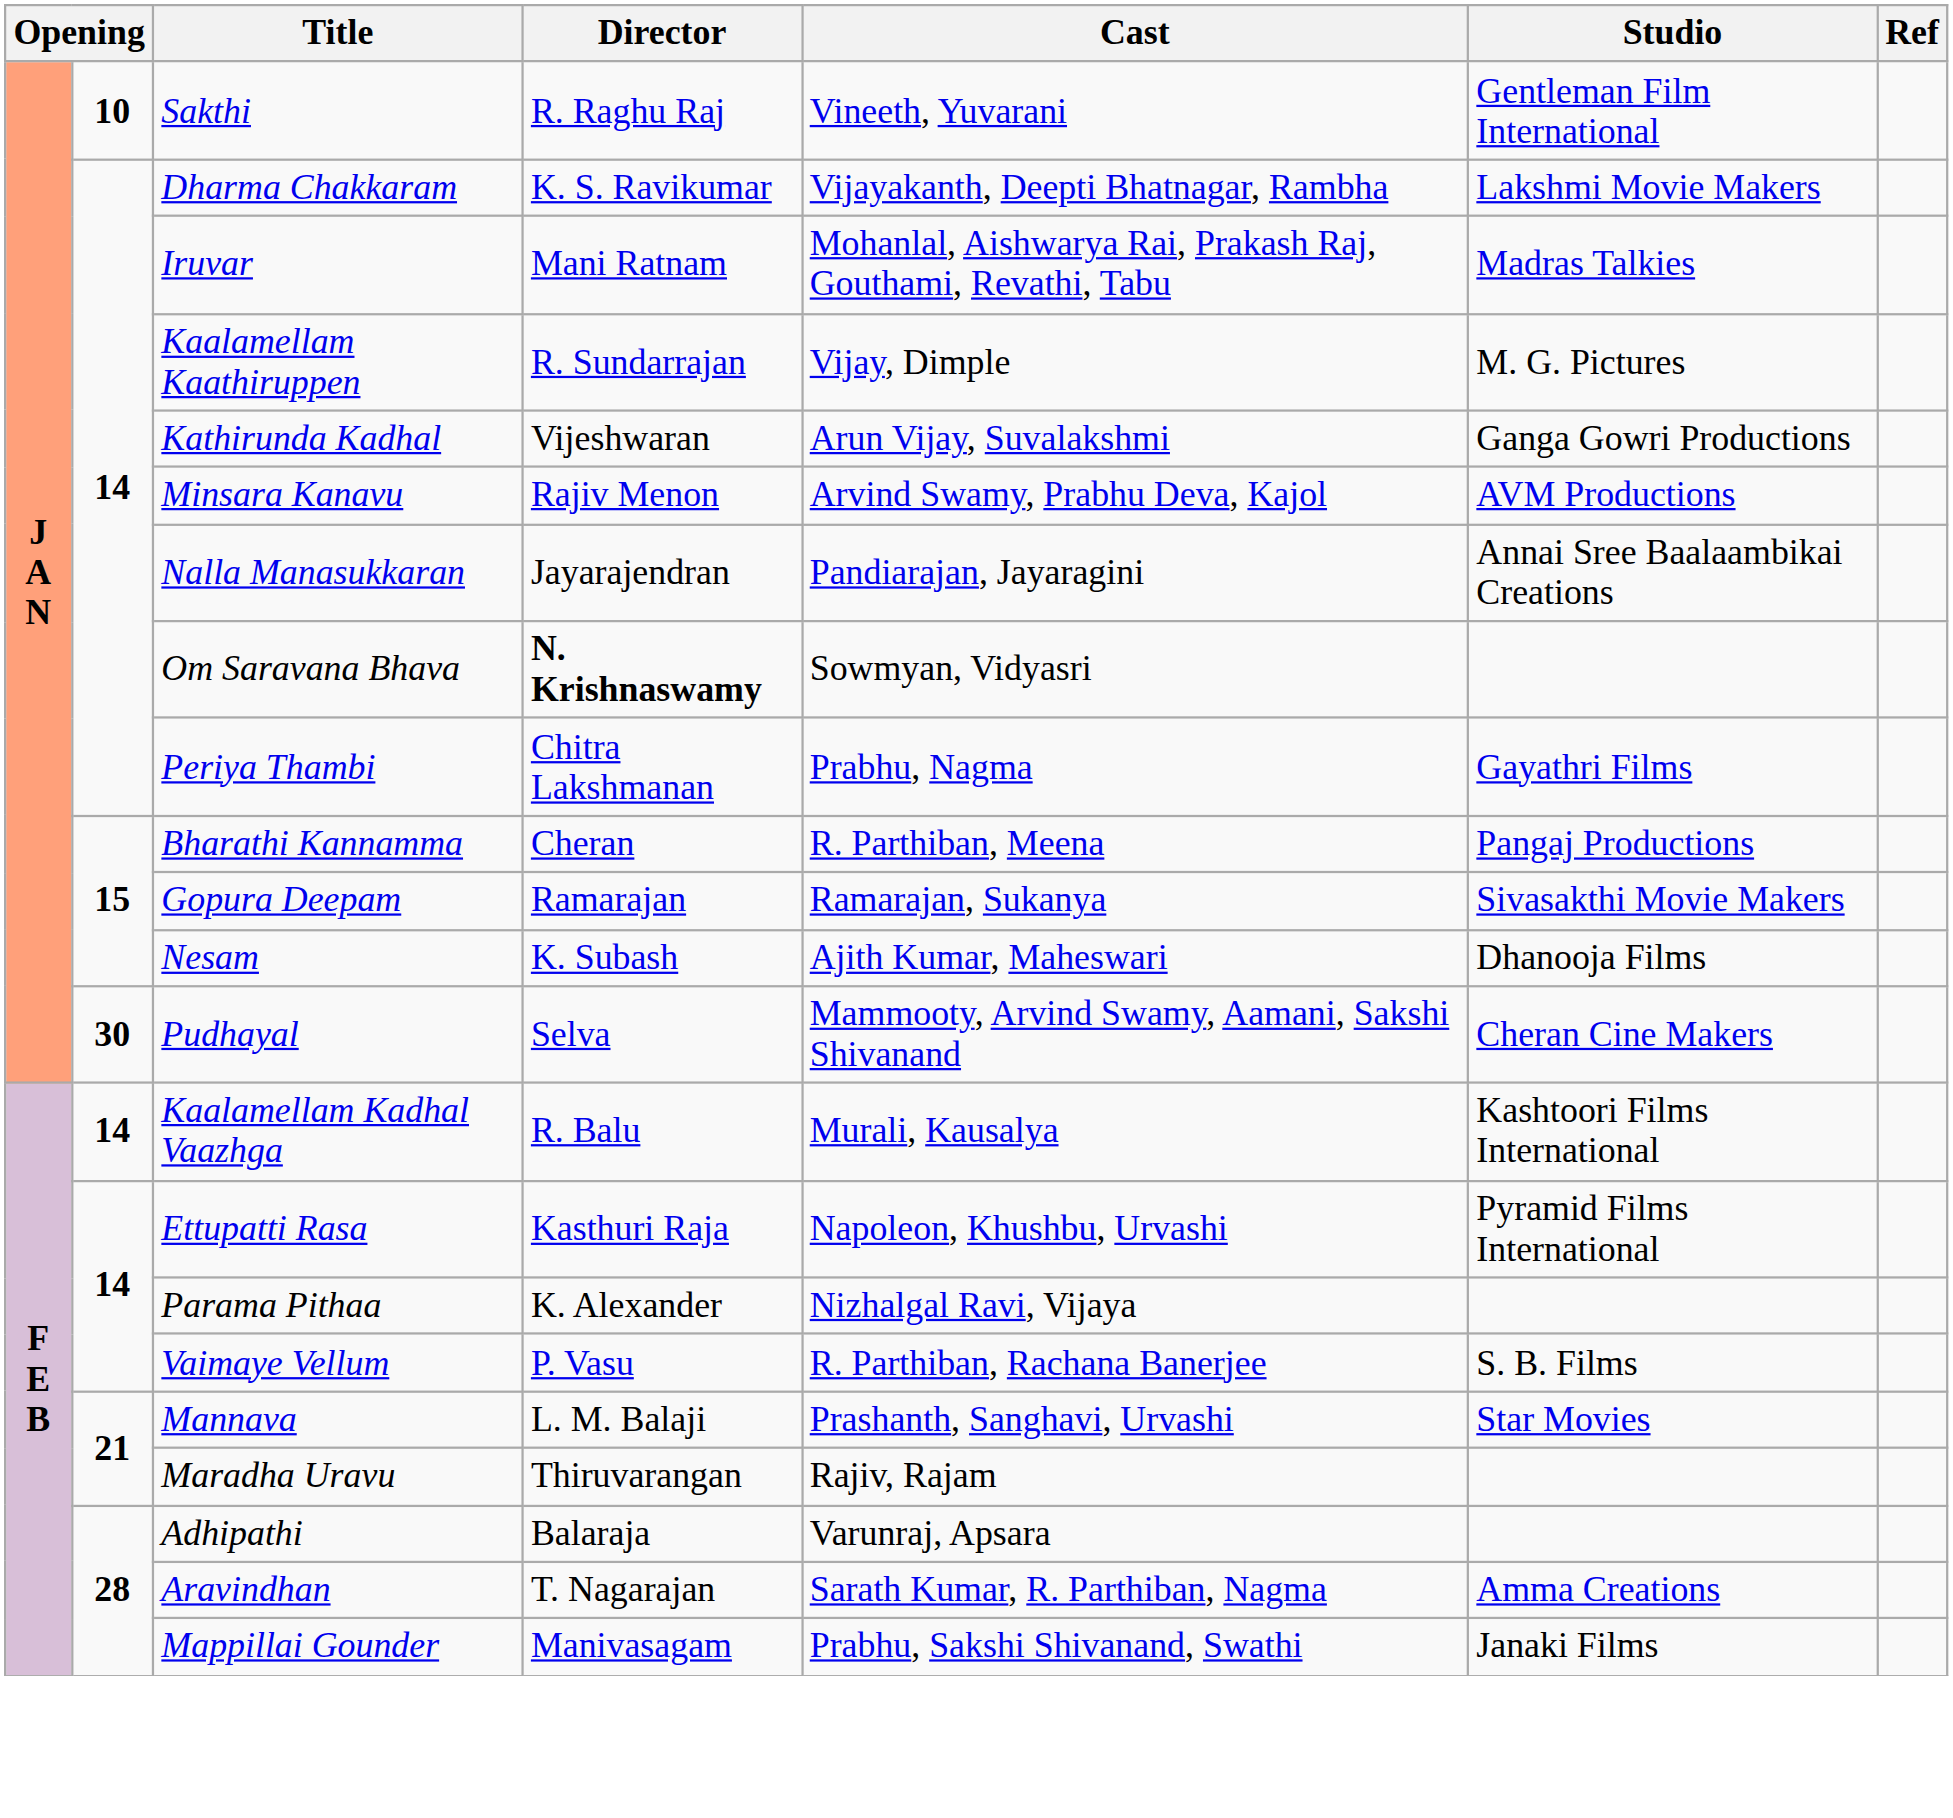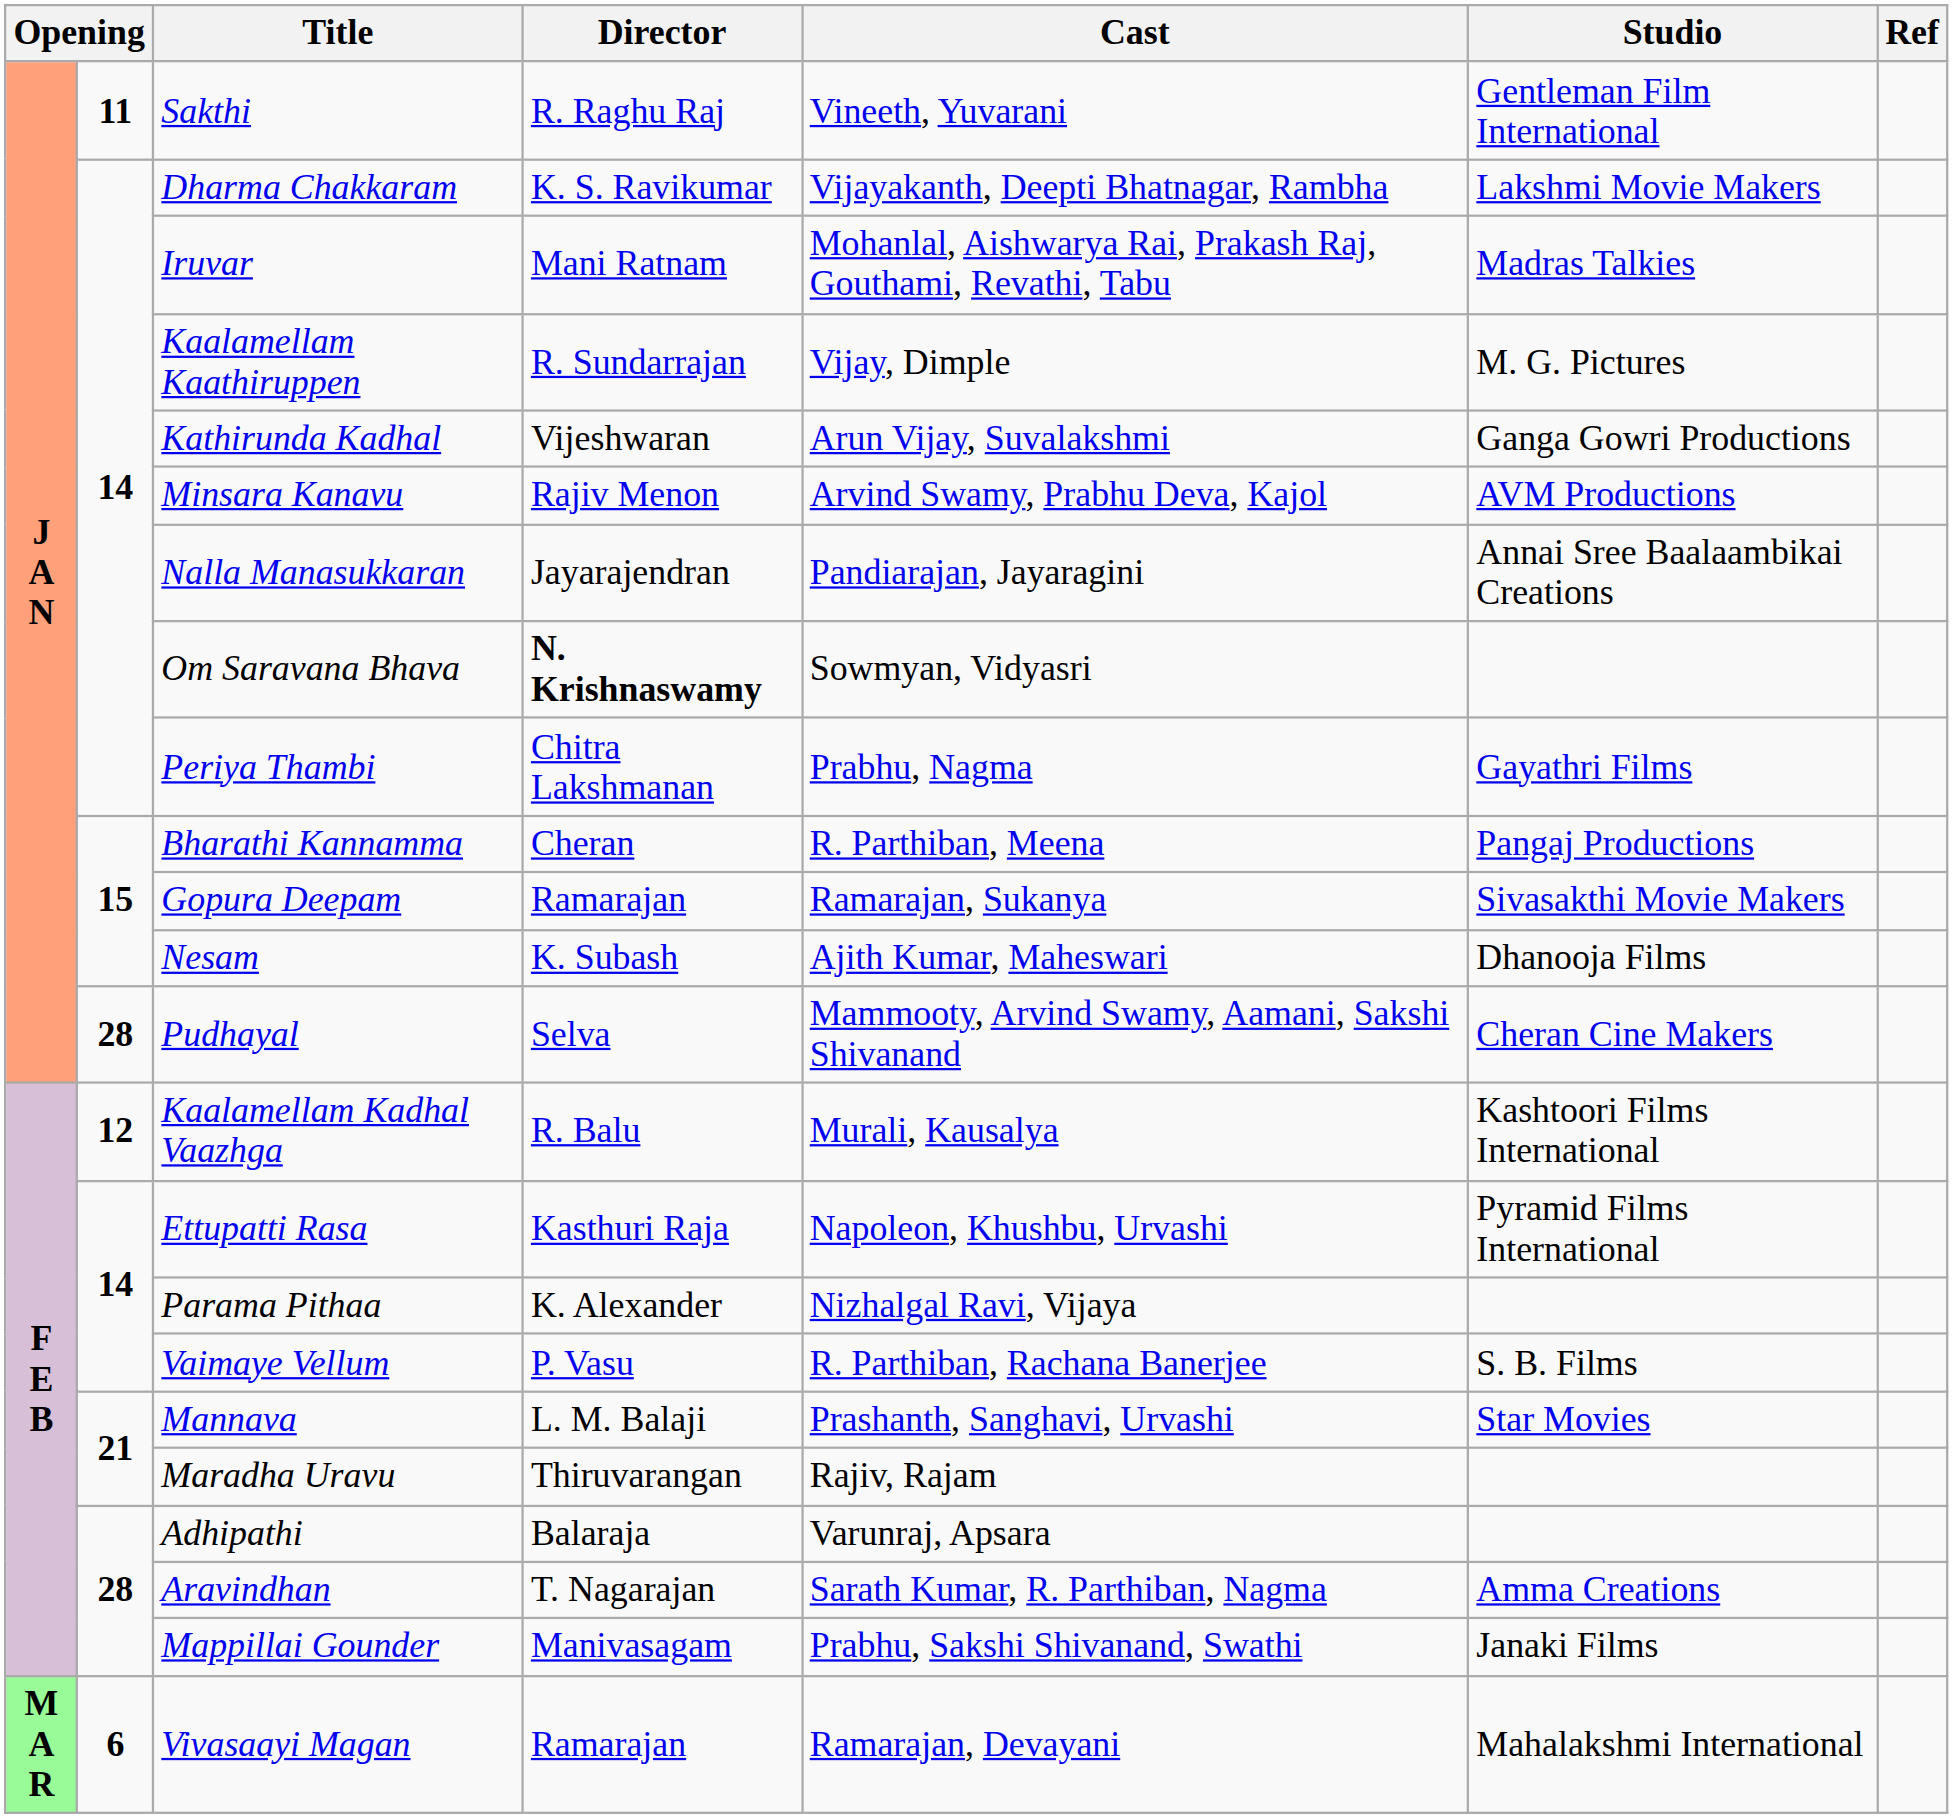(112, 109) 10 -> (115, 109) 11
(112, 1033) 30 -> (115, 1033) 28
(112, 1131) 14 -> (115, 1131) 12
+ row: (286, 1743)
